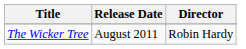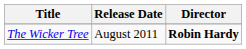(201, 34) normal -> (204, 34) bold
